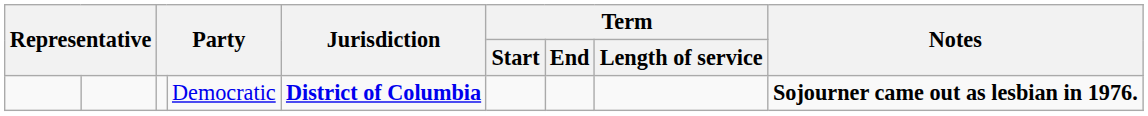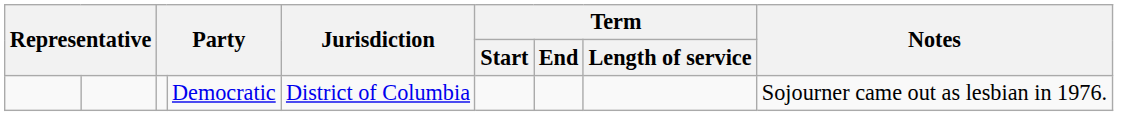(384, 92) bold -> (378, 92) normal
(955, 92) bold -> (934, 92) normal
